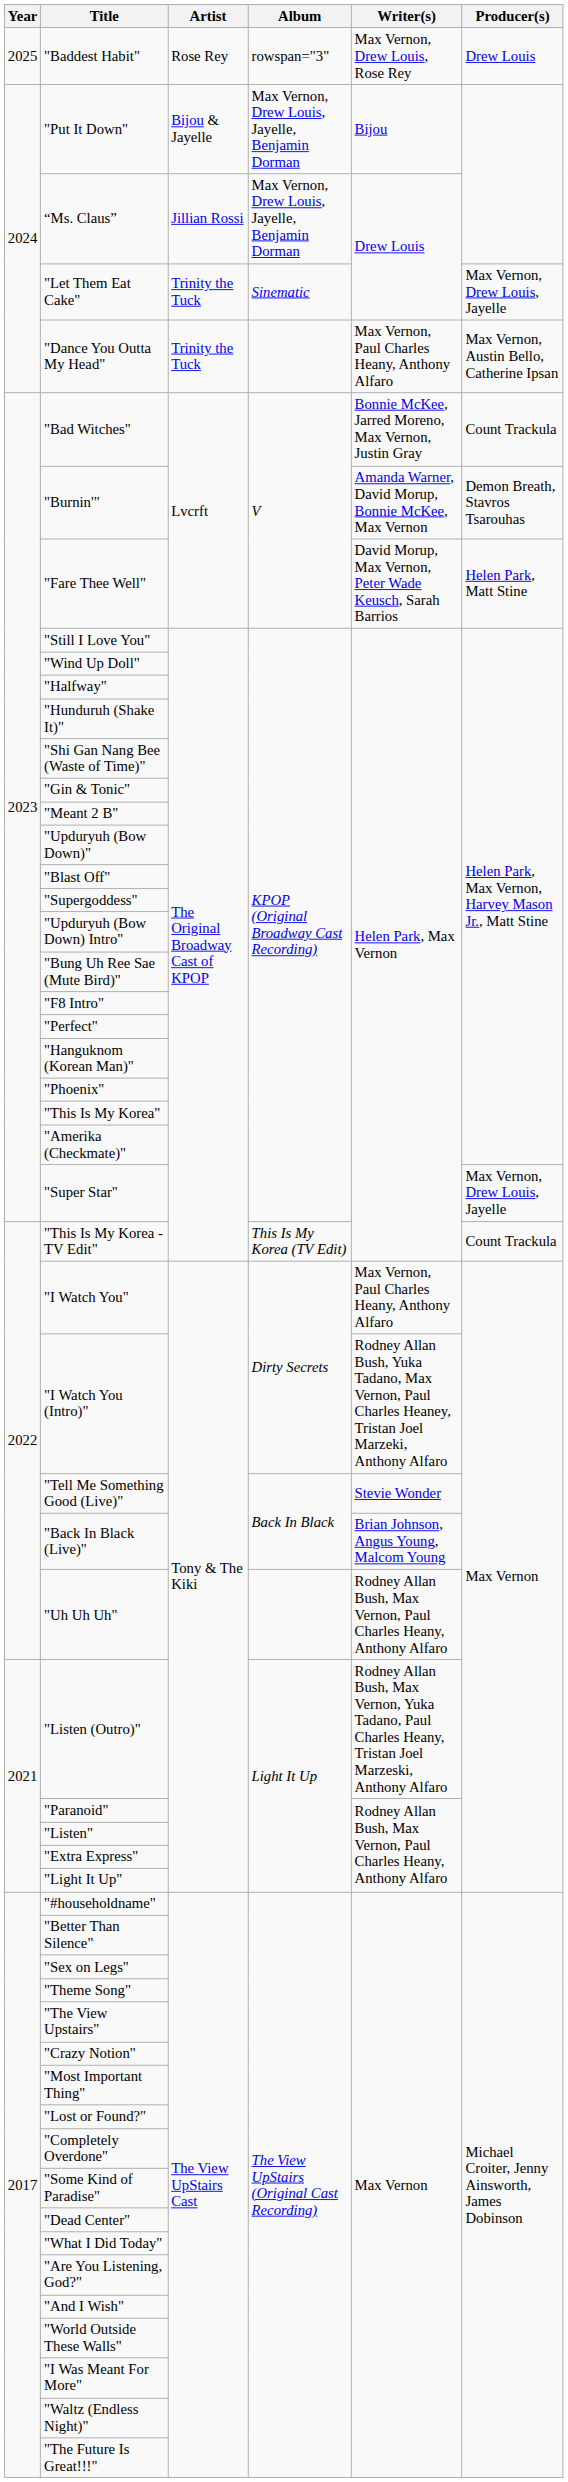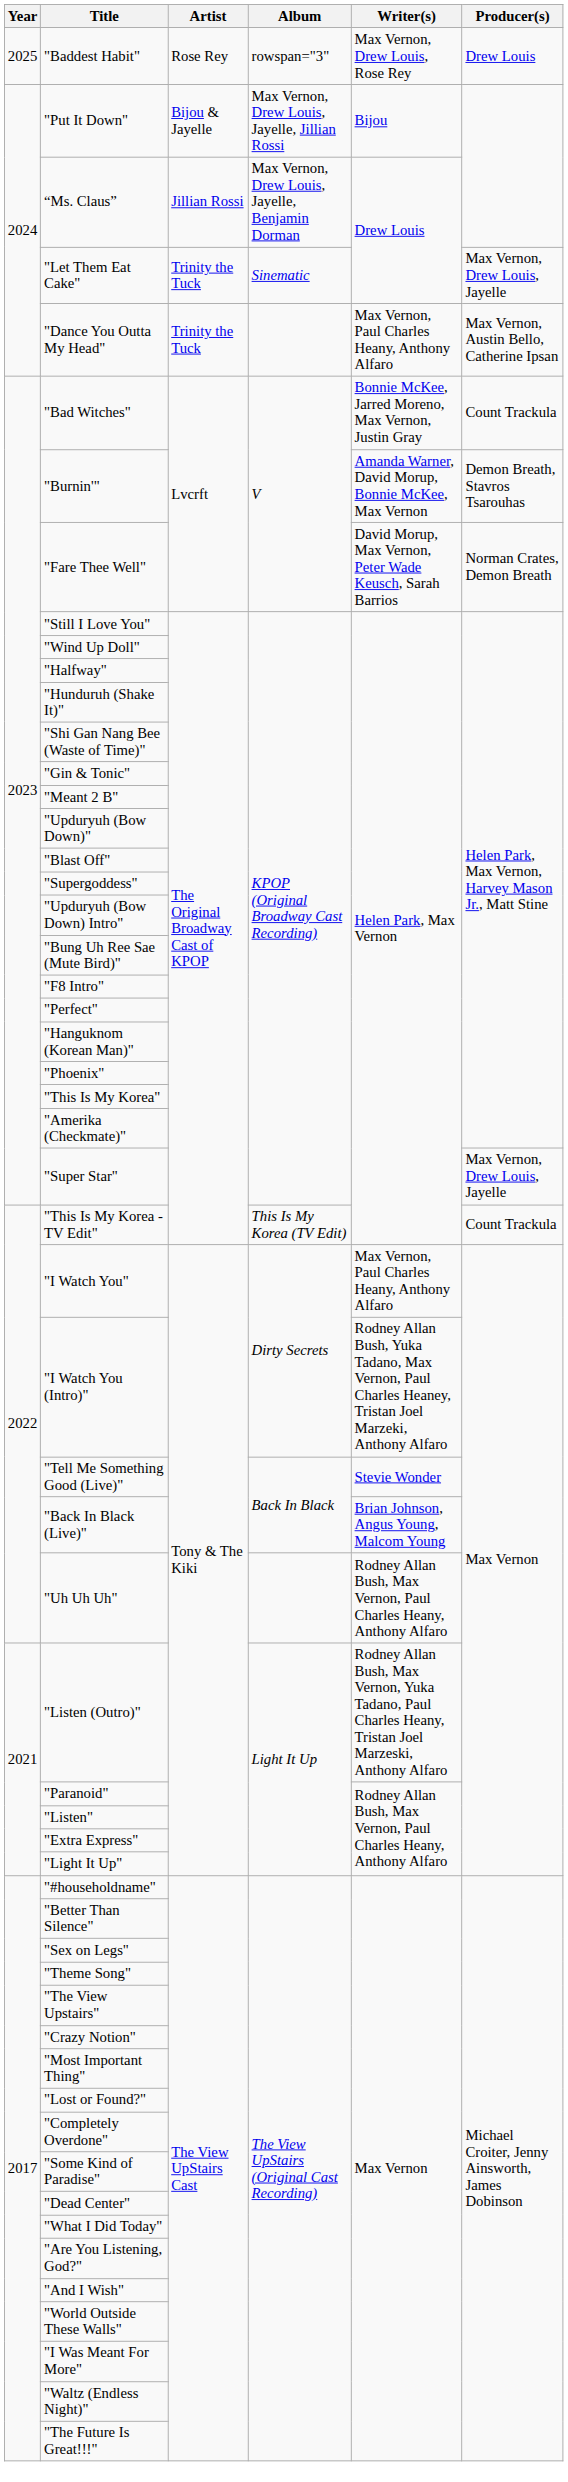(290, 129) Max Vernon, Drew Louis, Jayelle, Benjamin Dorman -> (294, 120) Max Vernon, Drew Louis, Jayelle, Jillian Rossi
(500, 583) Helen Park, Matt Stine -> (512, 567) Norman Crates, Demon Breath
